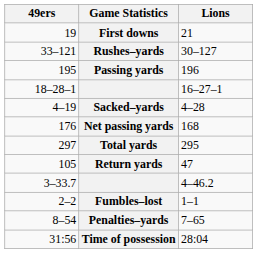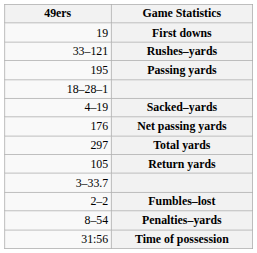- column: (216, 13)
